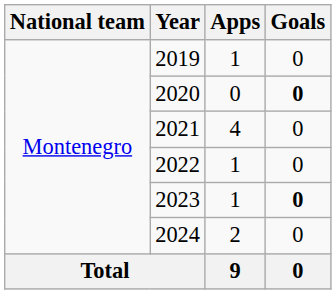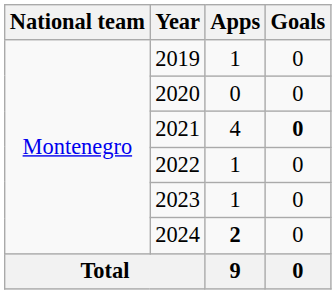(298, 93) bold -> (298, 93) normal
(298, 128) normal -> (298, 128) bold
(298, 199) bold -> (298, 199) normal
(235, 235) normal -> (235, 235) bold
